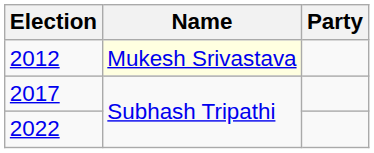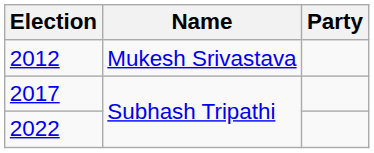(202, 57) lightyellow background -> (202, 57) no background
